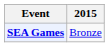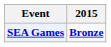(86, 32) normal -> (86, 32) bold
